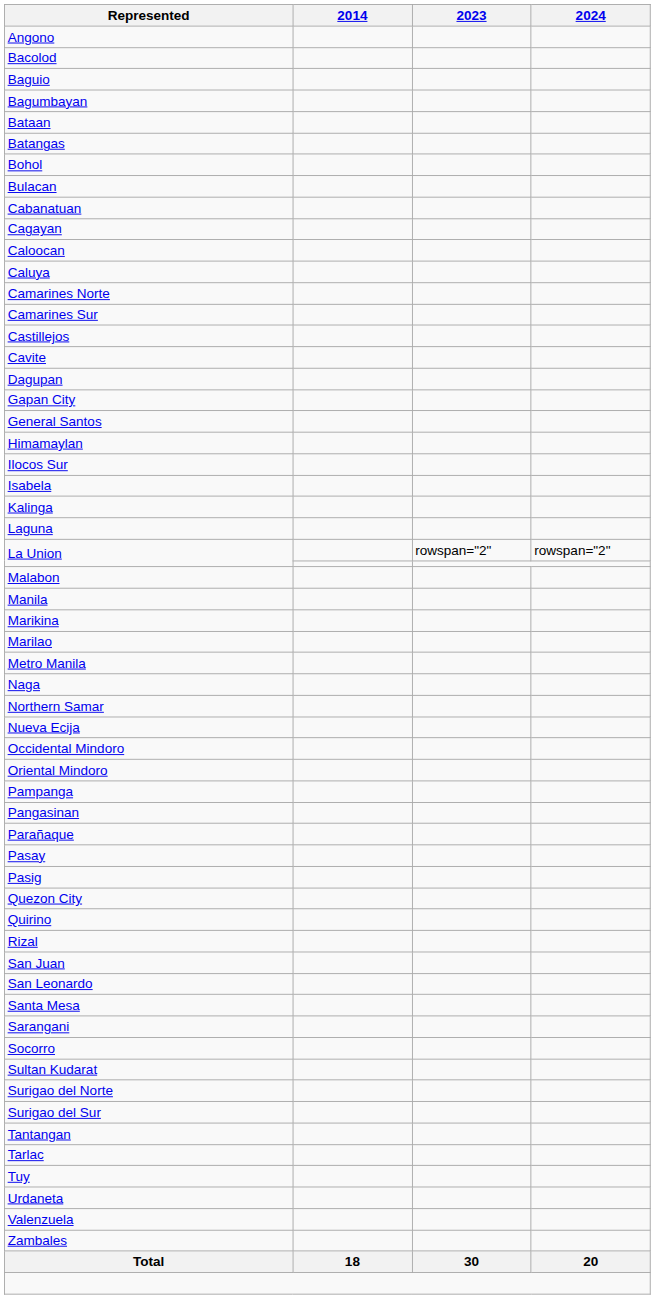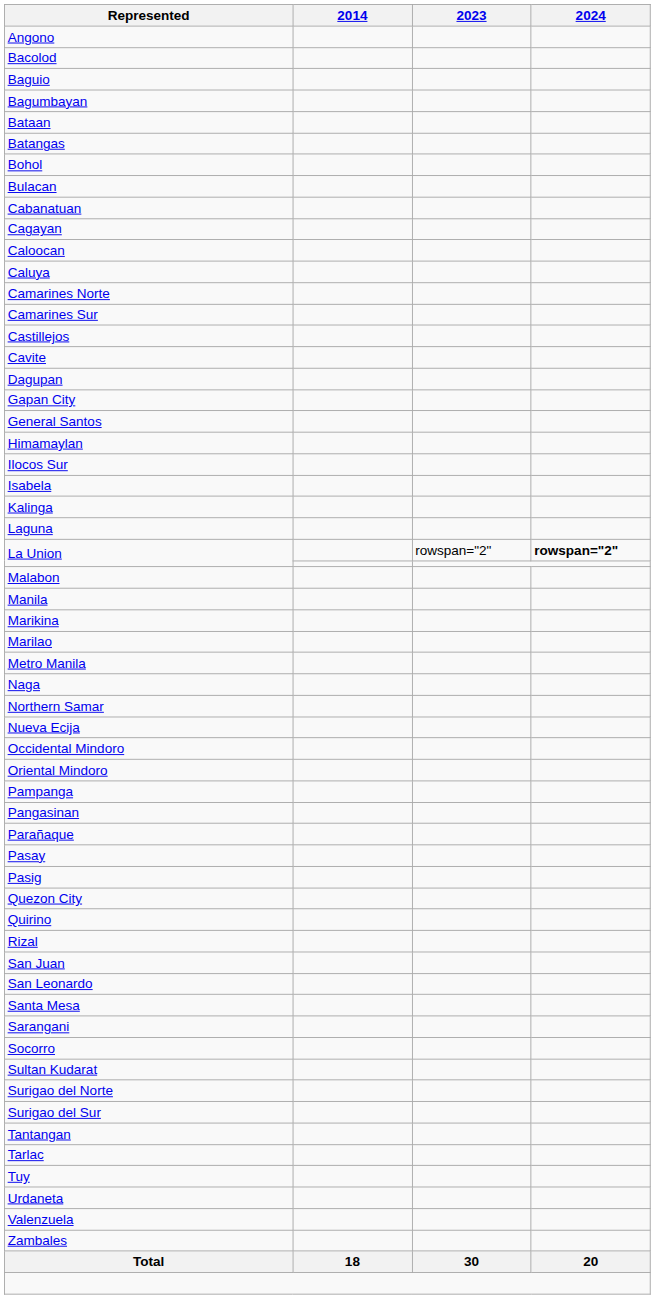(572, 550) normal -> (576, 550) bold
